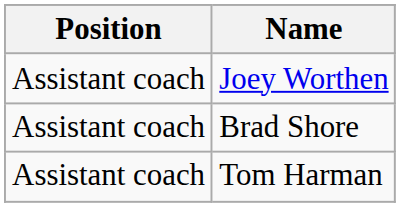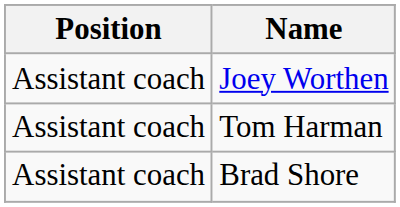rows swapped: (301, 175) <-> (289, 126)
